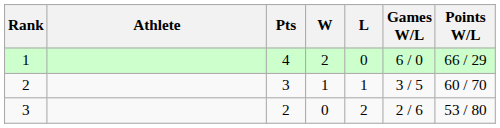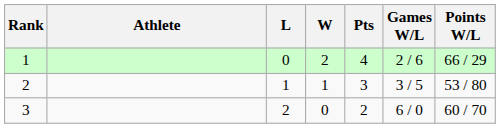columns swapped: (286, 26) <-> (364, 26)
(409, 60) 6 / 0 -> (409, 60) 2 / 6
(465, 85) 60 / 70 -> (465, 85) 53 / 80
(409, 111) 2 / 6 -> (409, 111) 6 / 0
(465, 111) 53 / 80 -> (465, 111) 60 / 70
